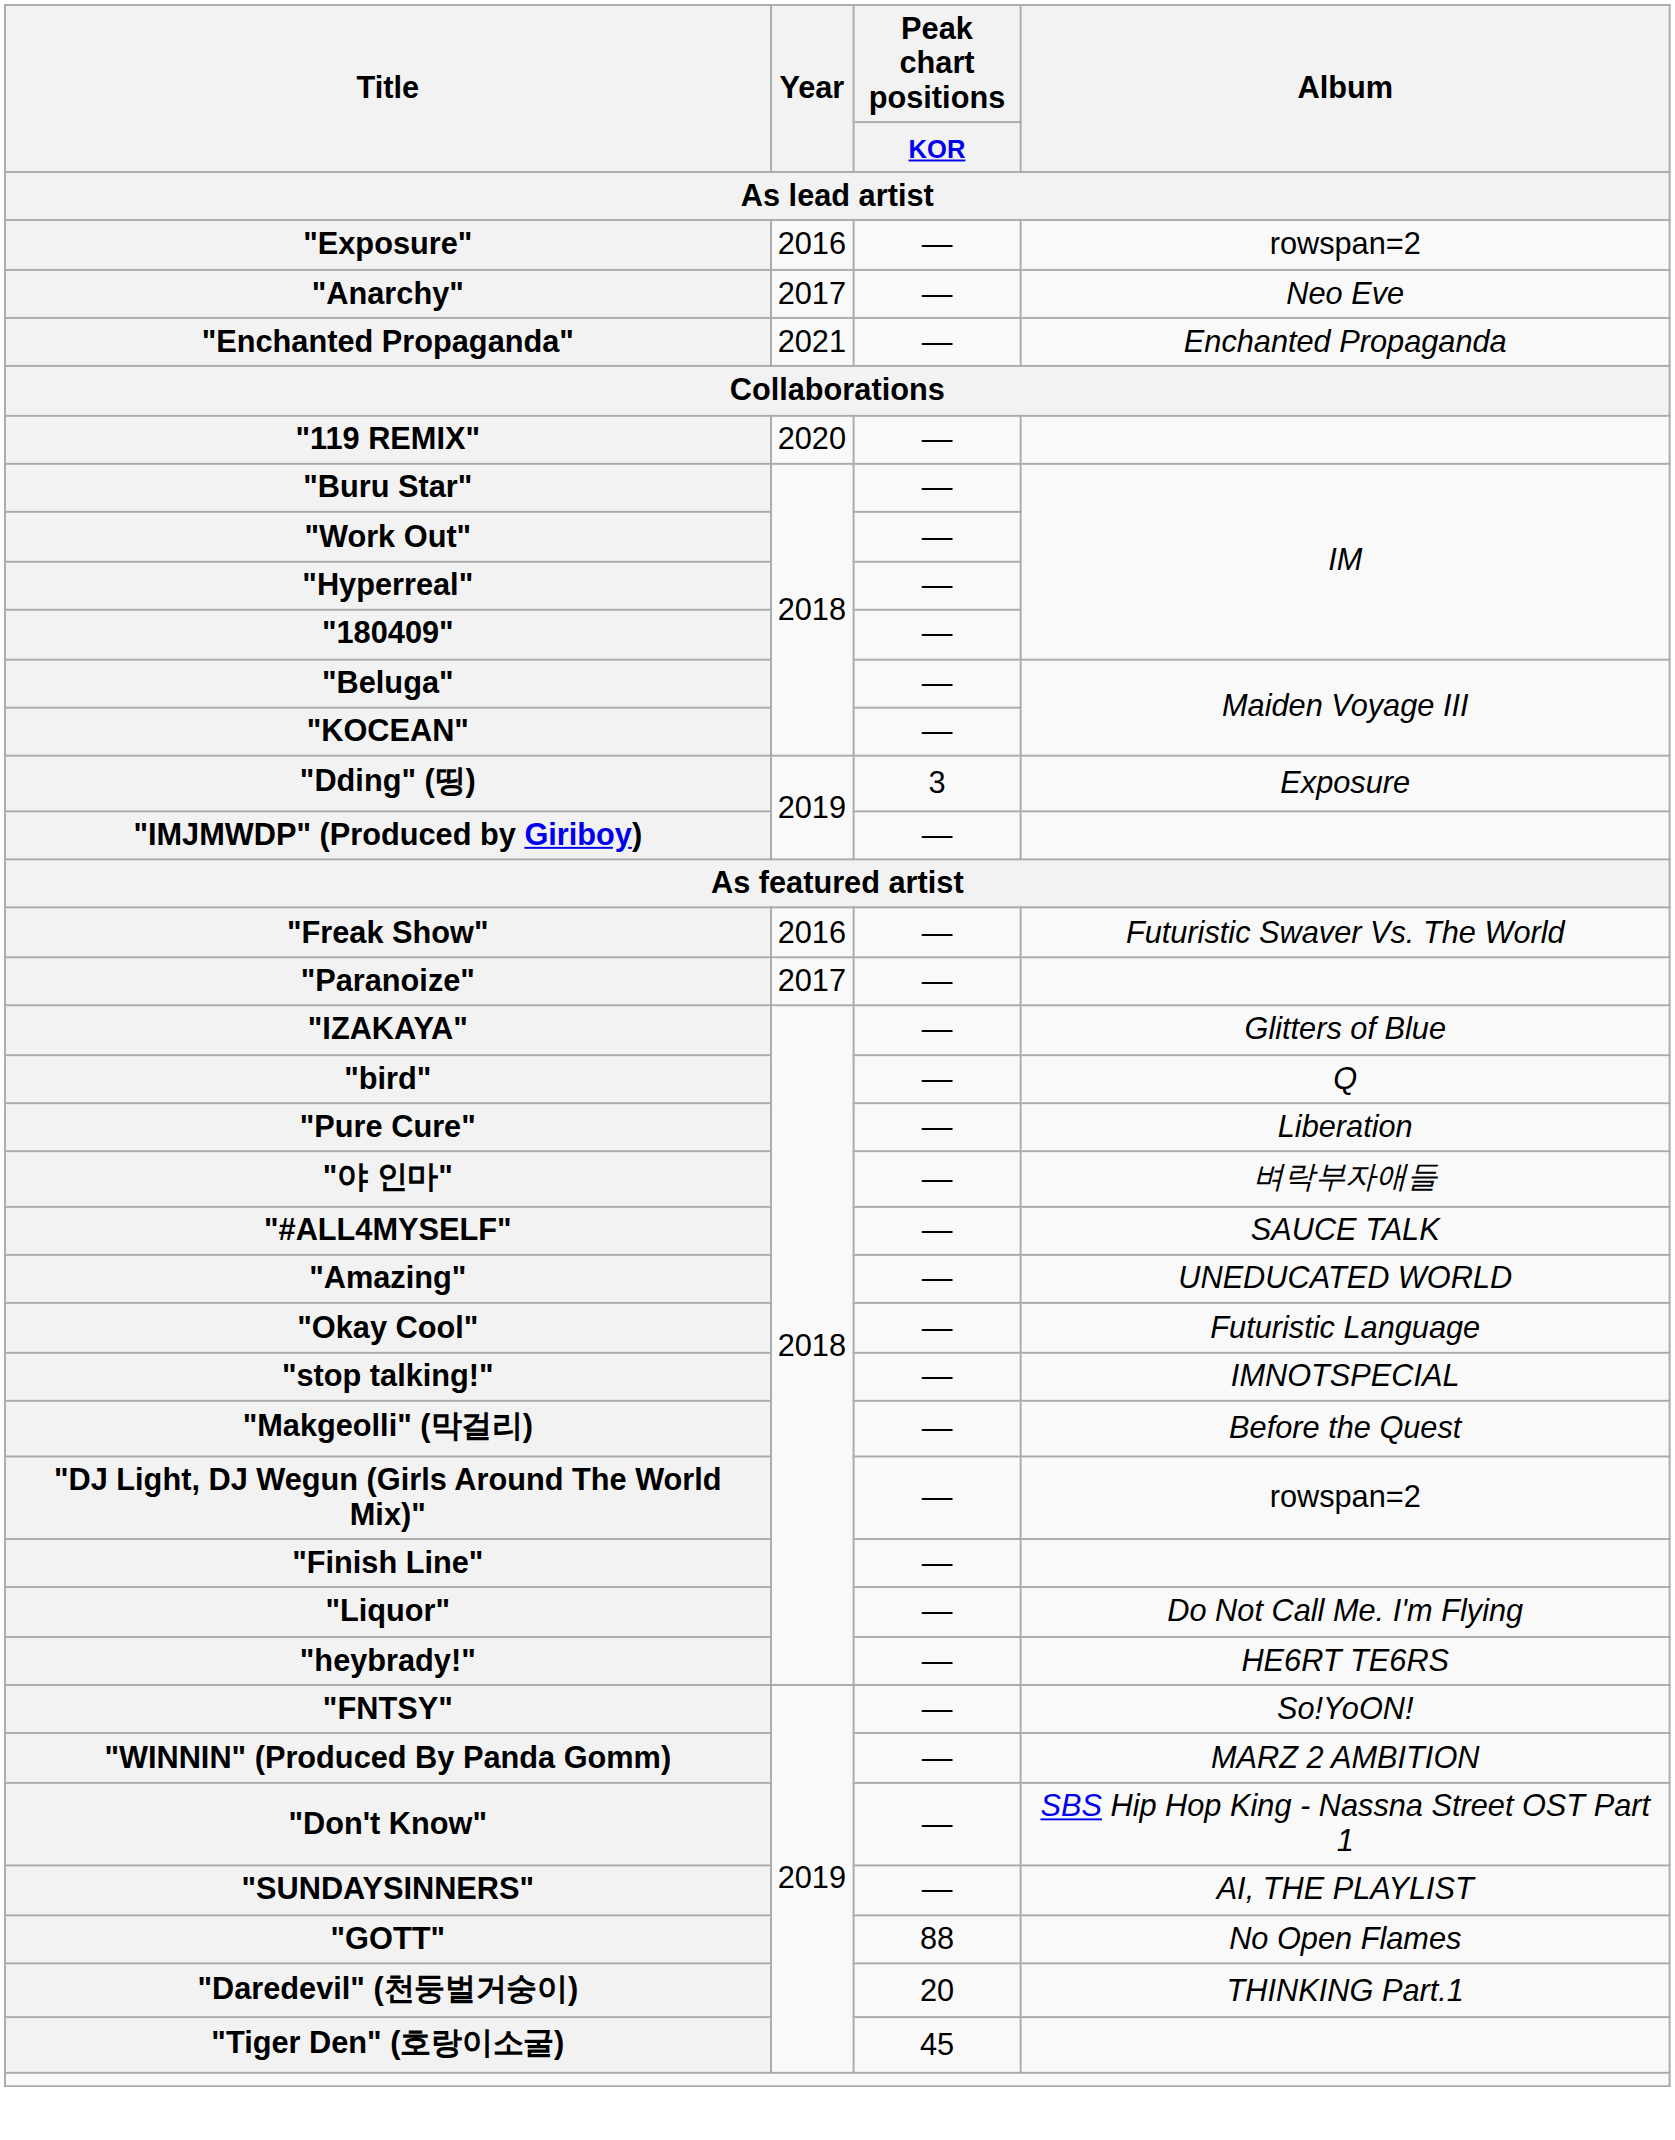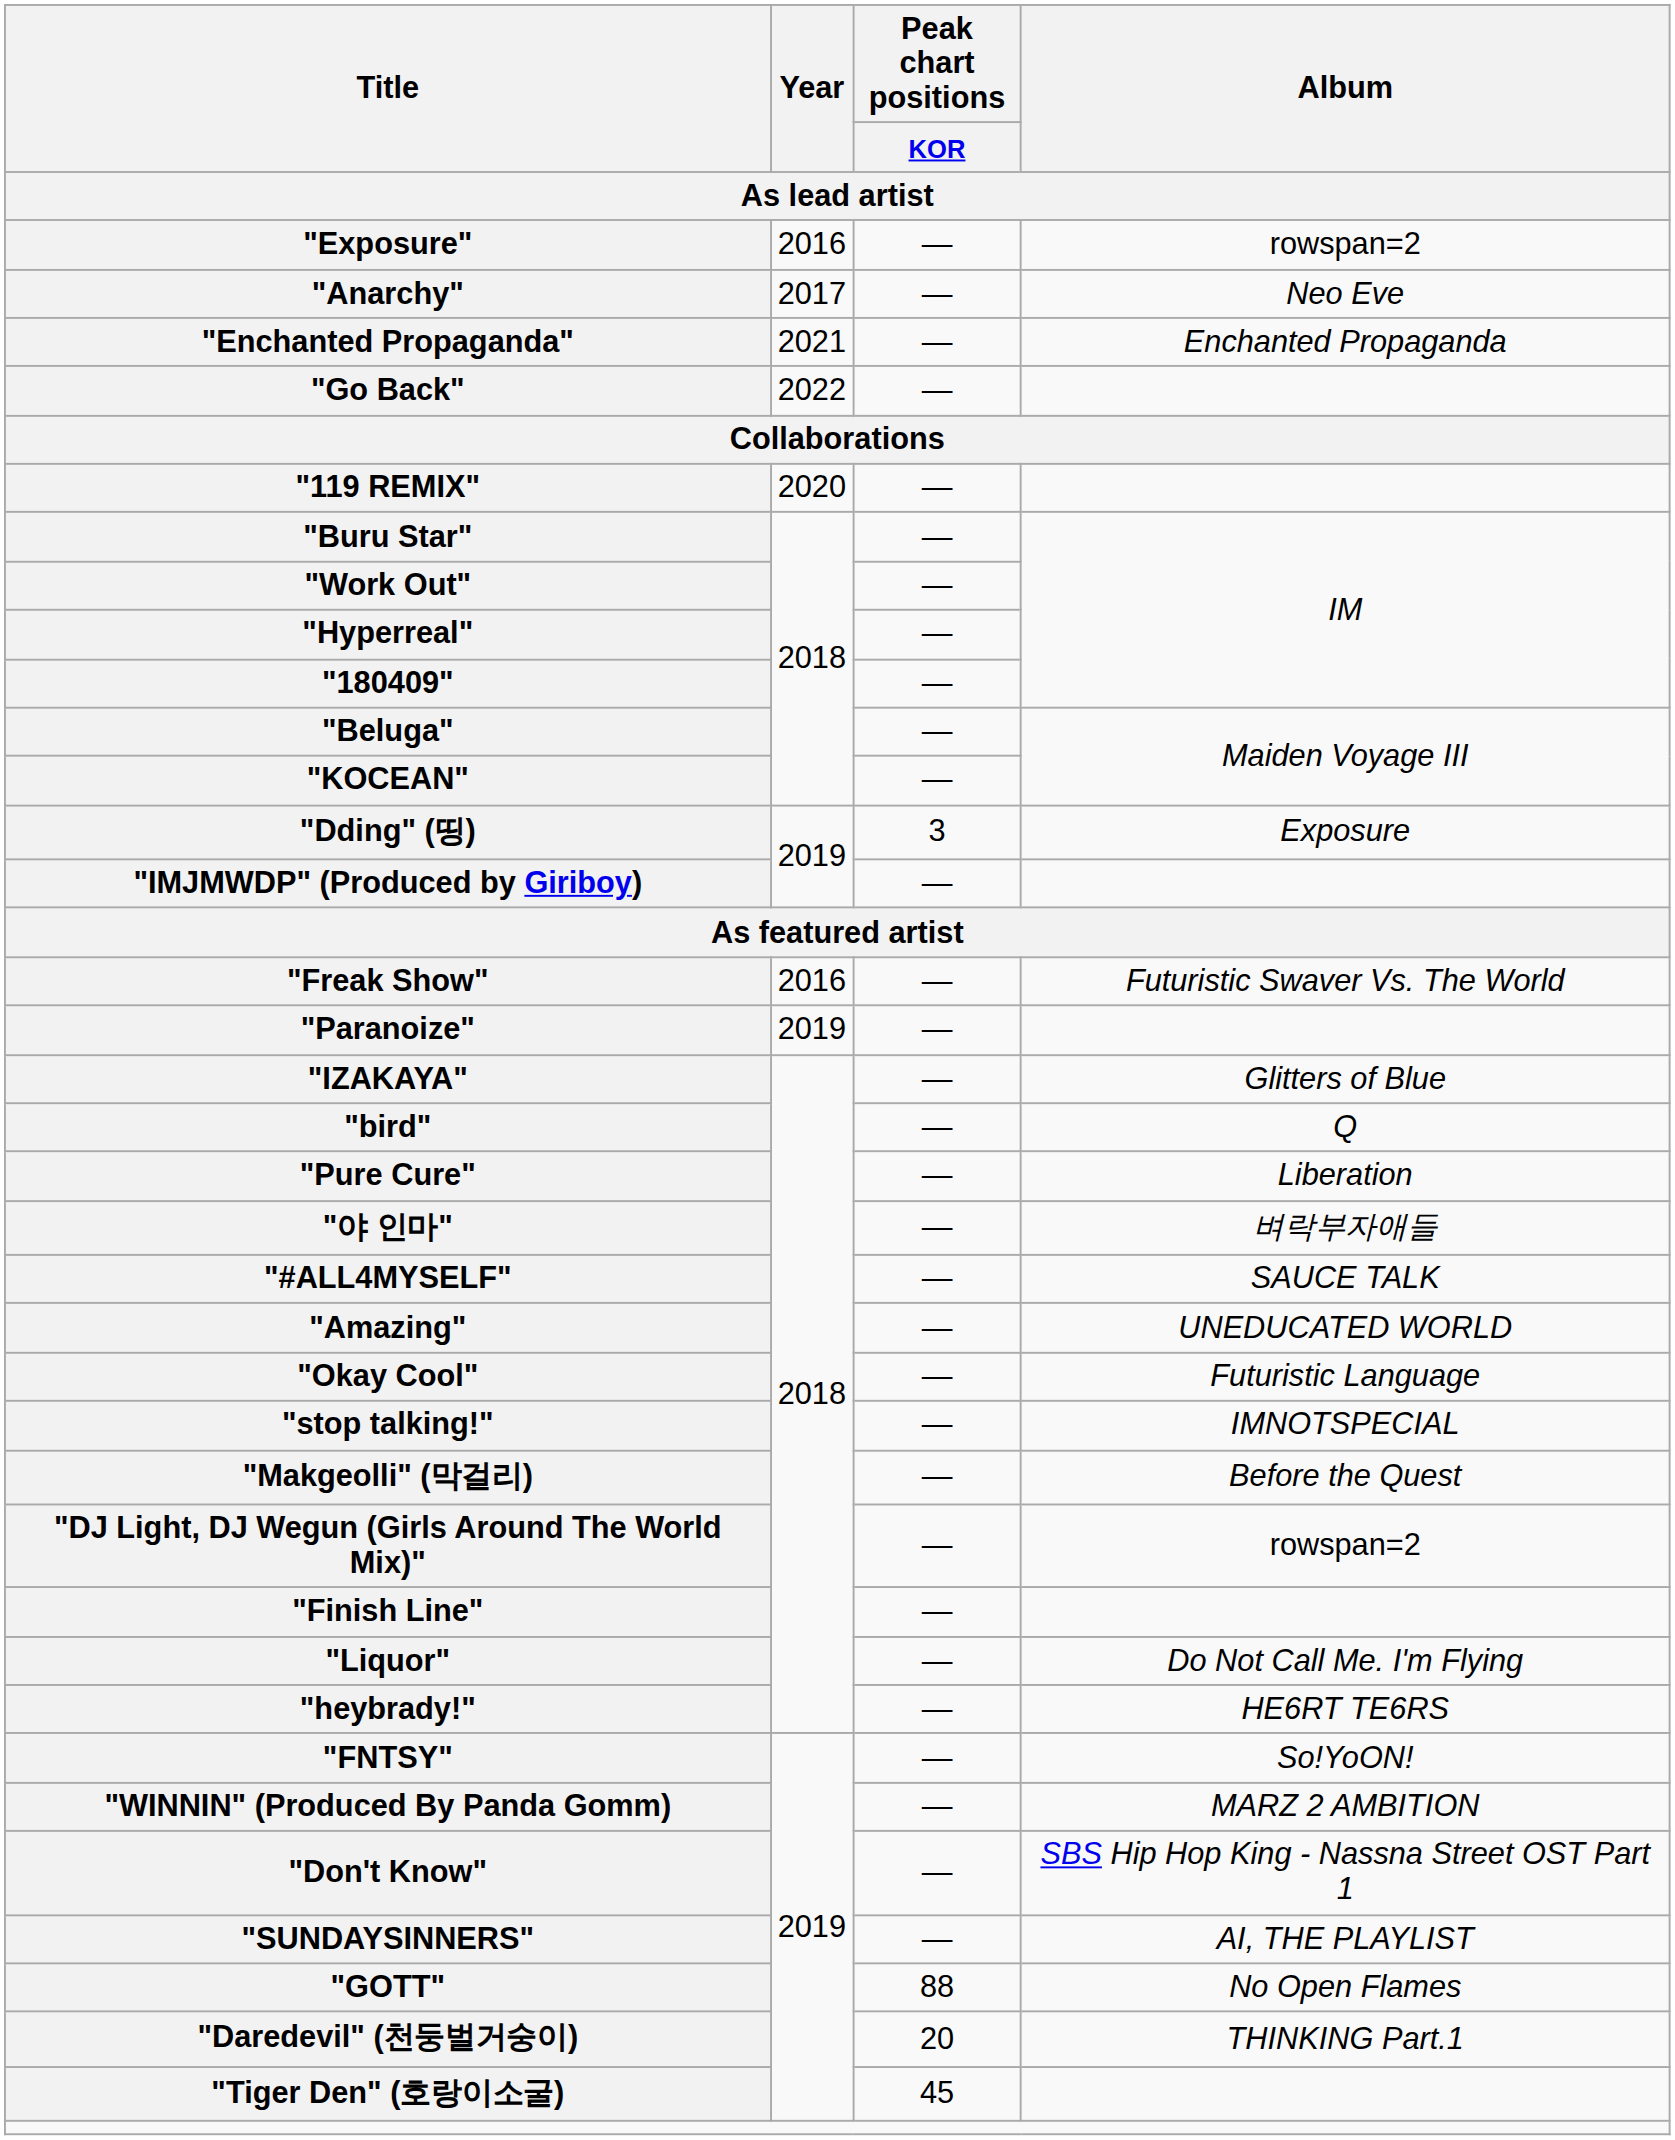+ row: (388, 390)
(812, 980) 2017 -> (812, 1029) 2019
